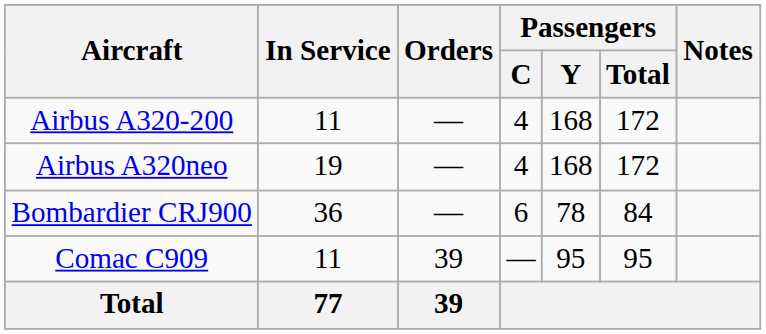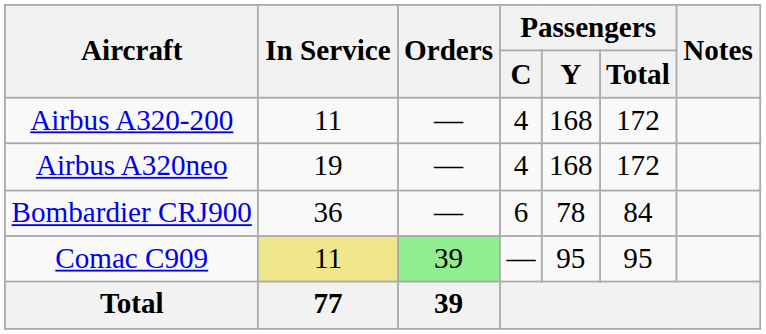(328, 258) no background -> (328, 258) khaki background
(449, 258) no background -> (449, 258) lightgreen background
